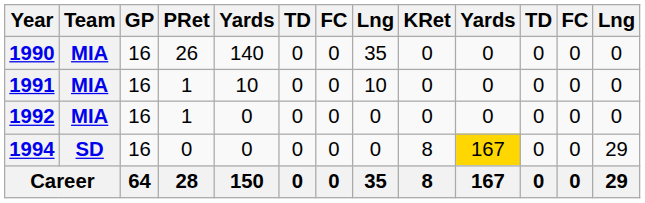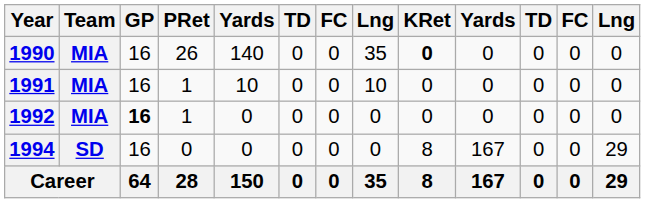(427, 52) normal -> (427, 52) bold
(140, 117) normal -> (140, 117) bold
(488, 149) gold background -> (488, 149) no background
